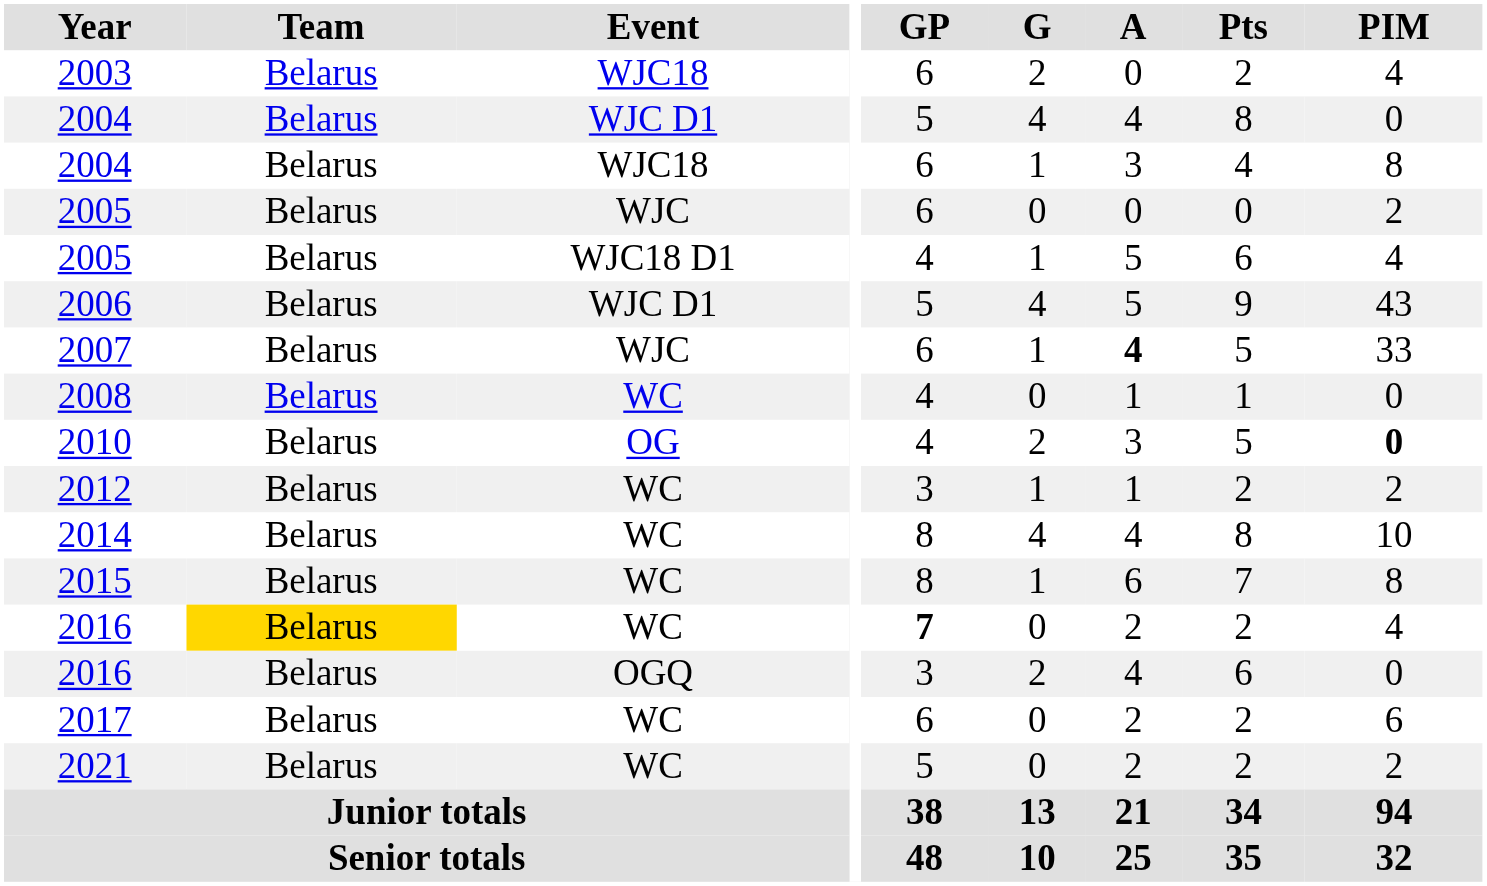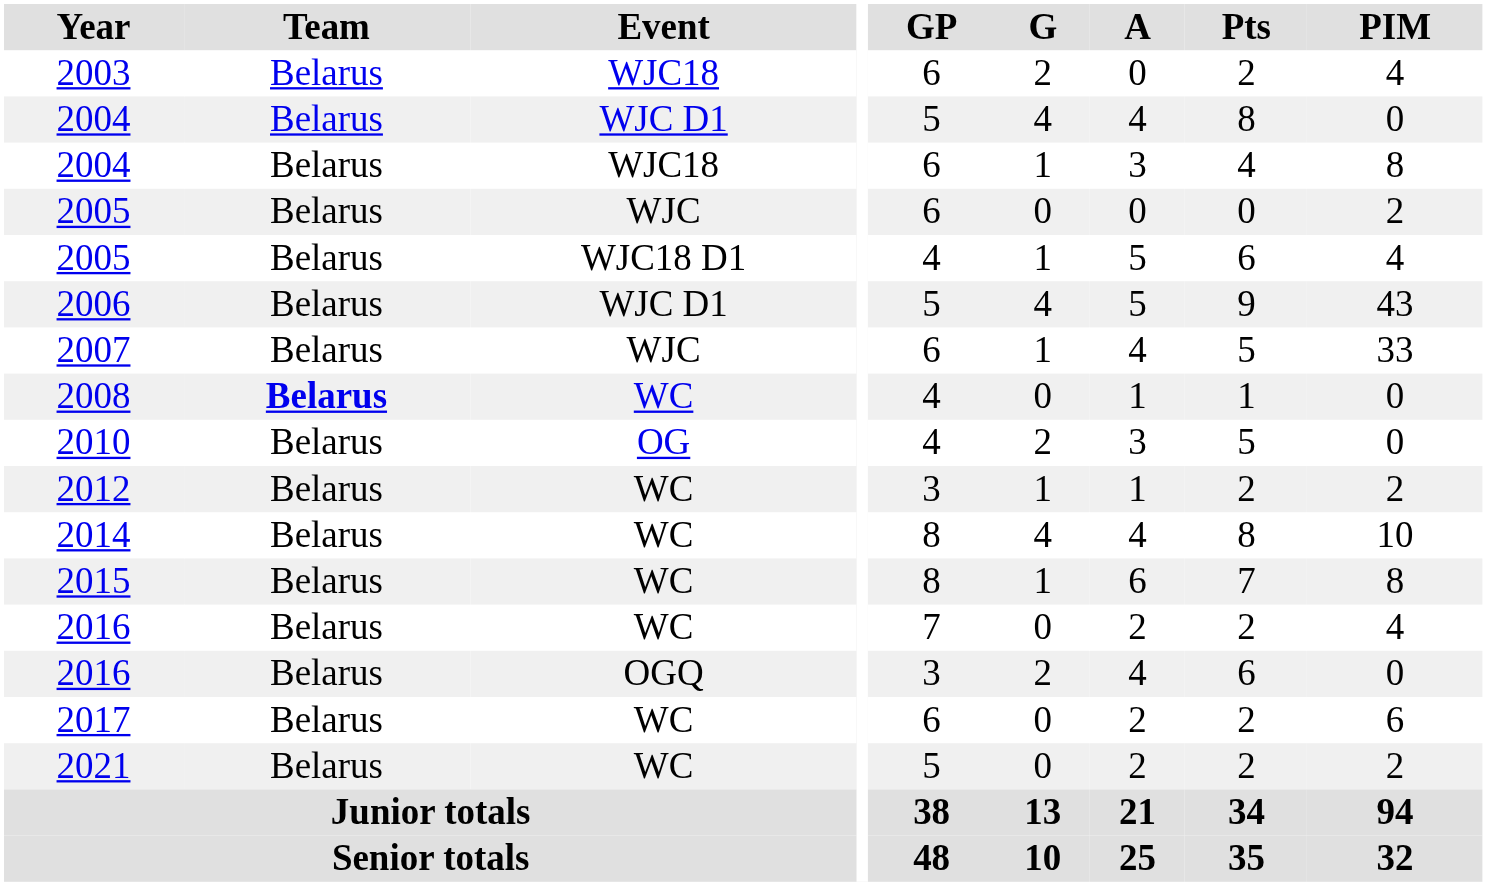(1133, 349) bold -> (1138, 349) normal
(321, 396) normal -> (326, 396) bold
(1394, 442) bold -> (1395, 442) normal
(321, 627) gold background -> (326, 627) no background
(925, 627) bold -> (932, 627) normal
